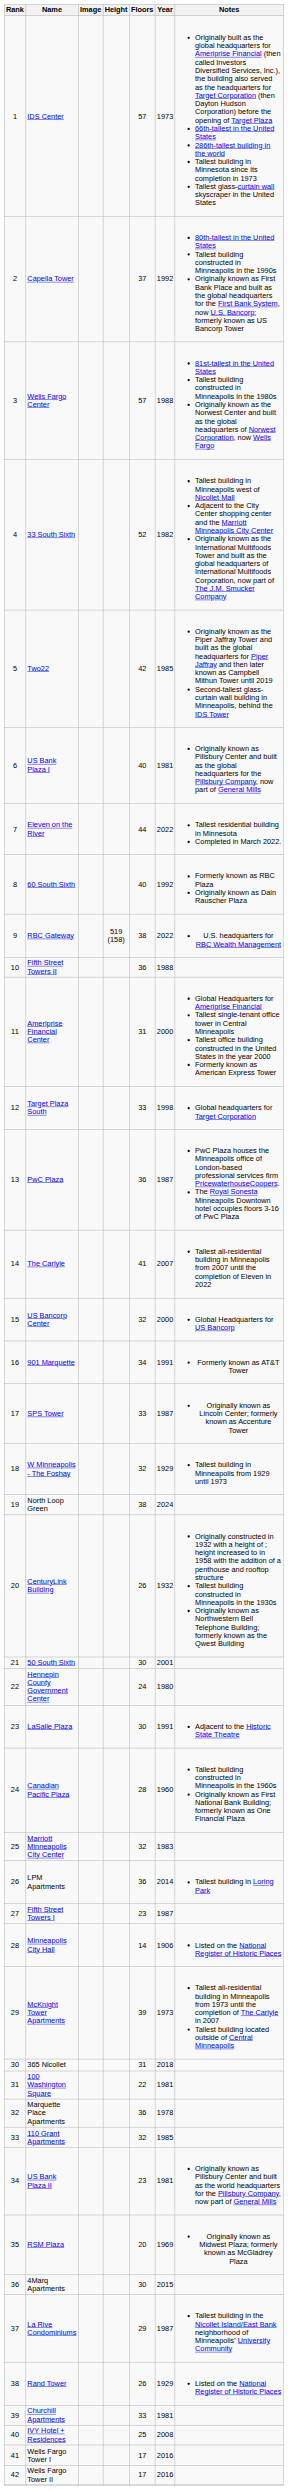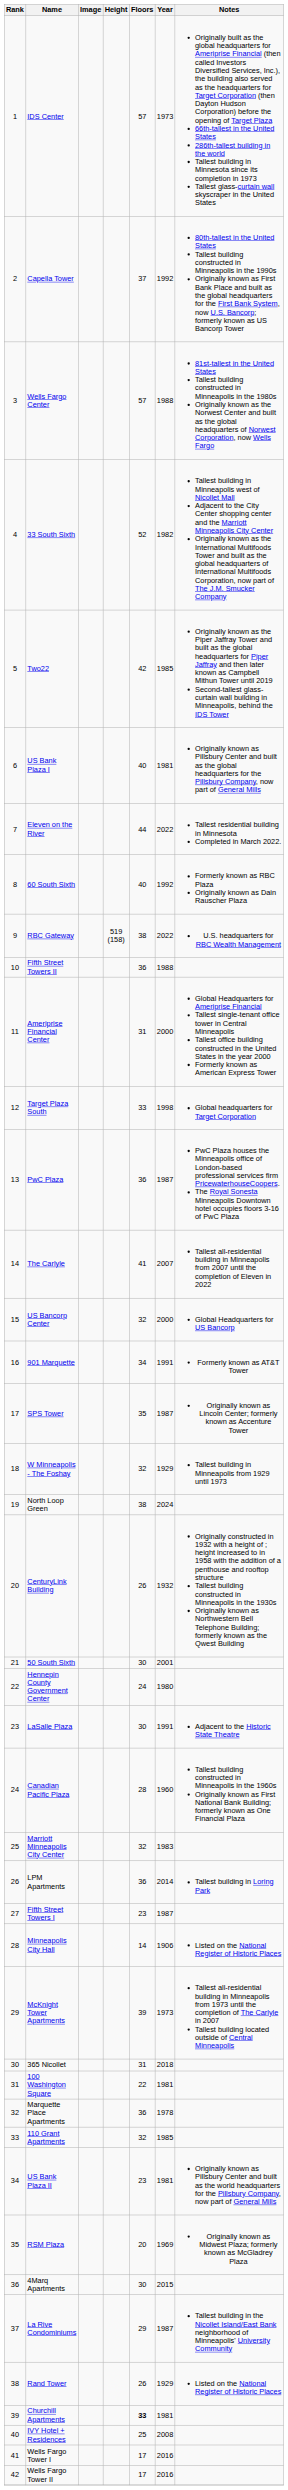(142, 1413) 33 -> (142, 1413) 35
(142, 2415) normal -> (142, 2415) bold
